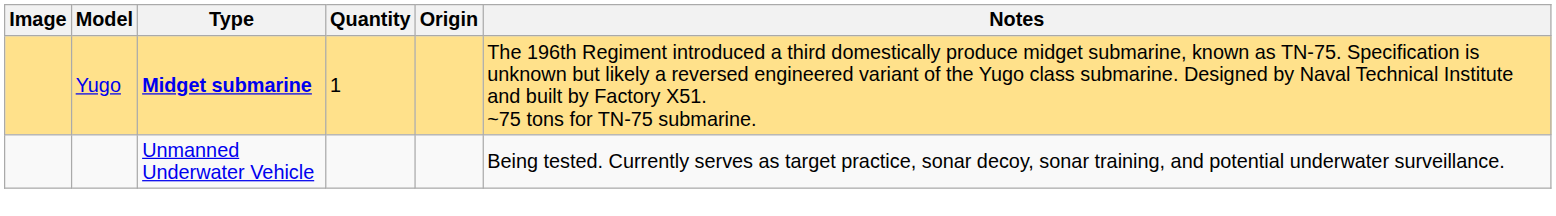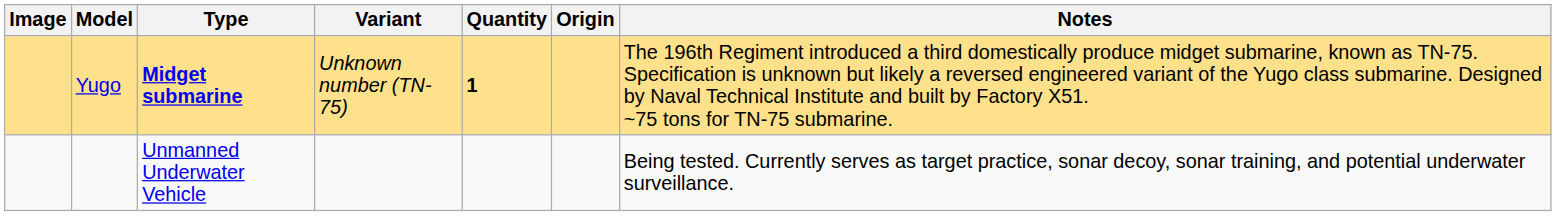+ column: (388, 20)
(336, 85) normal -> (472, 85) bold
